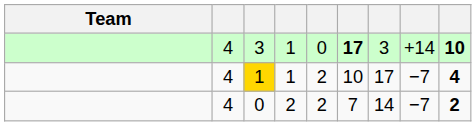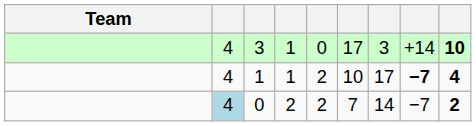(353, 47) bold -> (353, 47) normal
(259, 76) gold background -> (259, 76) no background
(419, 76) normal -> (419, 76) bold
(228, 105) no background -> (228, 105) lightblue background
